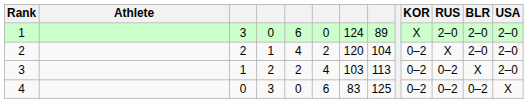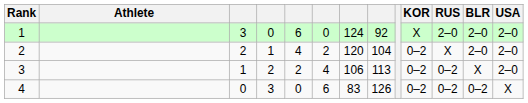(381, 32) 89 -> (381, 32) 92
(354, 70) 103 -> (354, 70) 106
(381, 88) 125 -> (381, 88) 126
